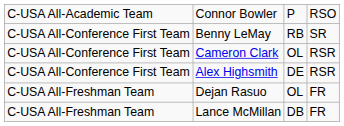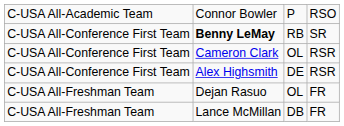(233, 33) normal -> (235, 33) bold
